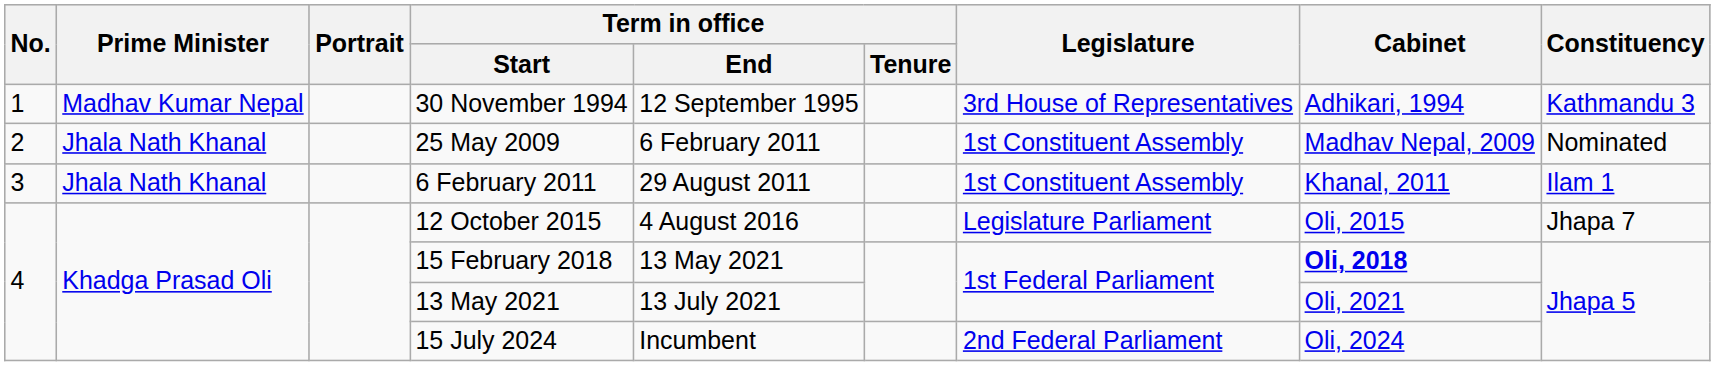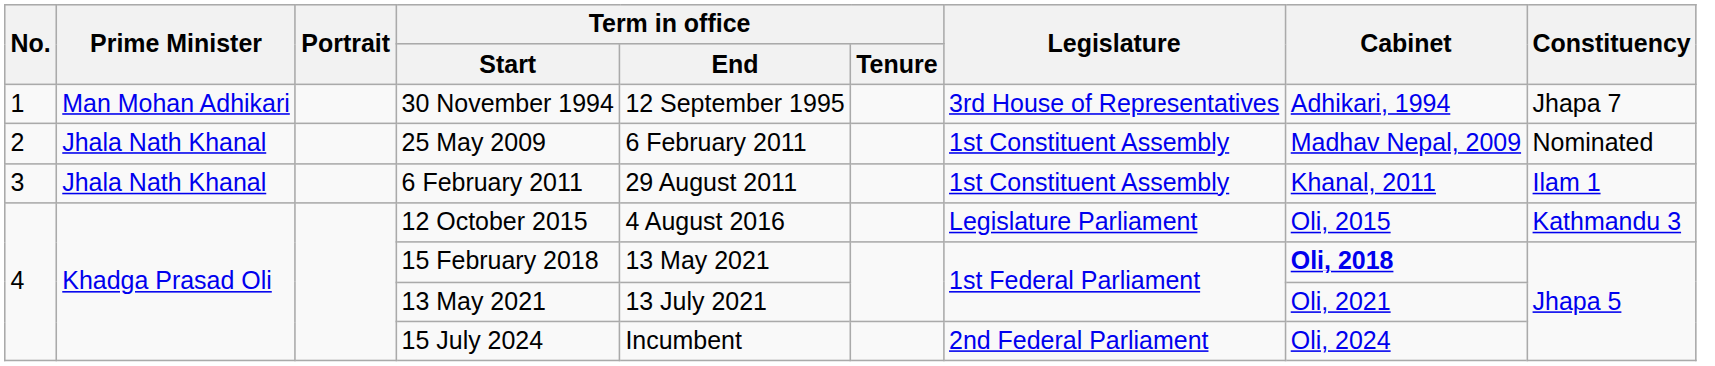(183, 103) Madhav Kumar Nepal -> (176, 103) Man Mohan Adhikari
(1621, 103) Kathmandu 3 -> (1577, 103) Jhapa 7
(1591, 222) Jhapa 7 -> (1607, 222) Kathmandu 3
